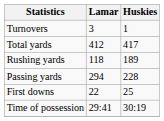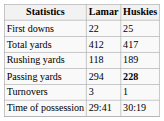rows swapped: (30, 92) <-> (27, 28)
(131, 76) normal -> (131, 76) bold
